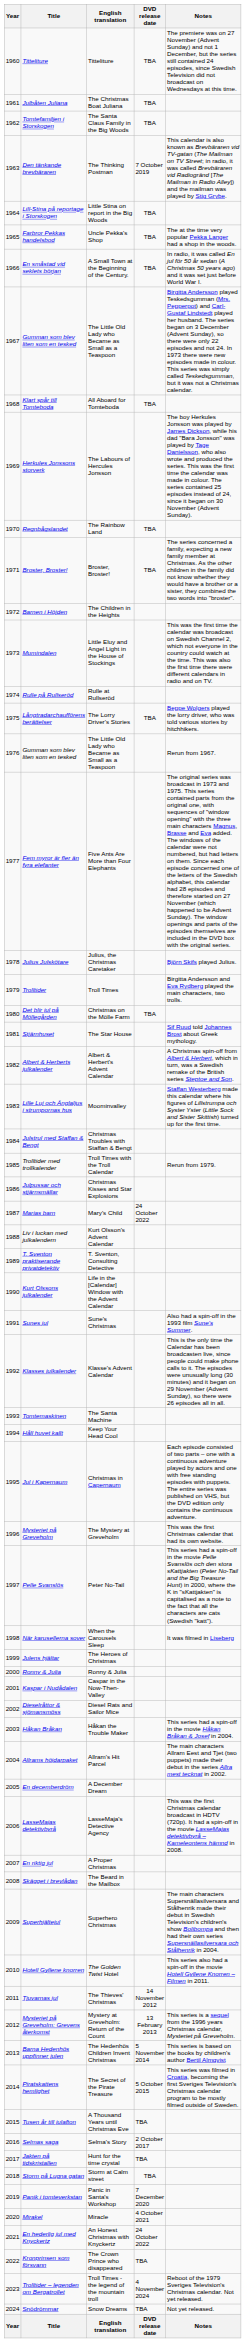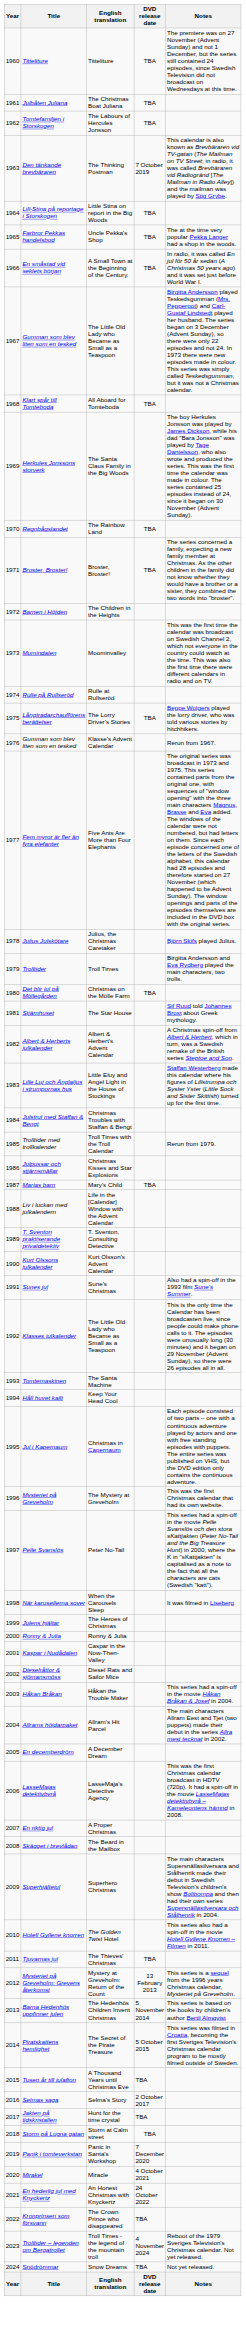(109, 123) The Santa Claus Family in the Big Woods -> (109, 123) The Labours of Hercules Jonsson
(109, 466) The Labours of Hercules Jonsson -> (109, 466) The Santa Claus Family in the Big Woods
(108, 653) Little Eluy and Angel Light in the House of Stockings -> (107, 653) Moominvalley
(107, 753) The Little Old Lady who Became as Small as a Teaspoon -> (110, 742) Klasse's Advent Calendar
(107, 1106) Moominvalley -> (108, 1085) Little Eluy and Angel Light in the House of Stockings
(146, 1213) 24 October 2022 -> (150, 1185) TBA
(107, 1237) Kurt Olsson's Advent Calendar -> (106, 1209) Life in the [Calendar] Window with the Advent Calendar
(106, 1292) Life in the [Calendar] Window with the Advent Calendar -> (107, 1263) Kurt Olsson's Advent Calendar
(110, 1371) Klasse's Advent Calendar -> (107, 1336) The Little Old Lady who Became as Small as a Teaspoon
(150, 1998) 14 November 2012 -> (150, 1959) TBA
